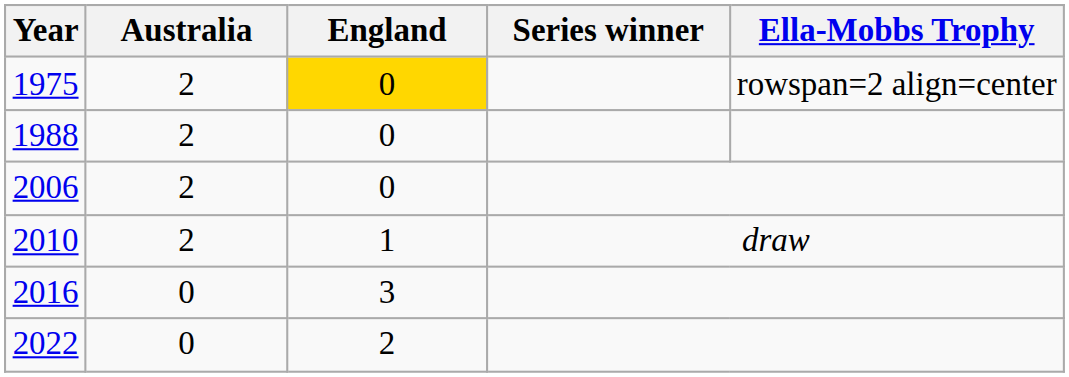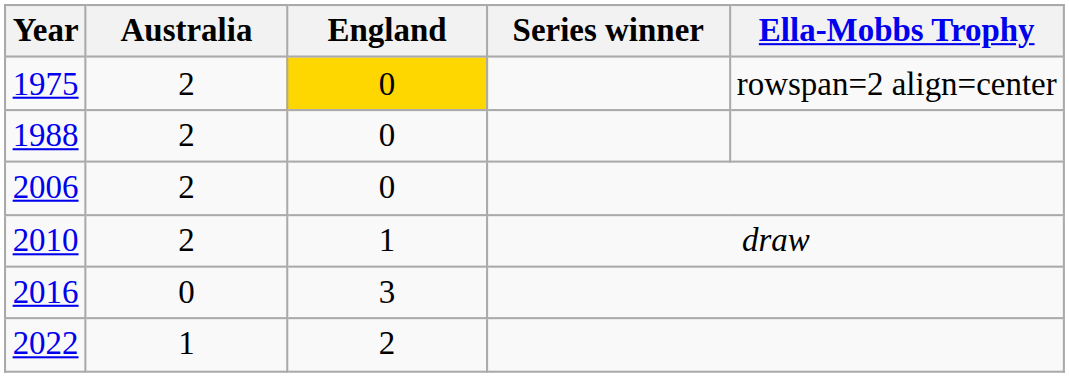(186, 344) 0 -> (186, 344) 1
